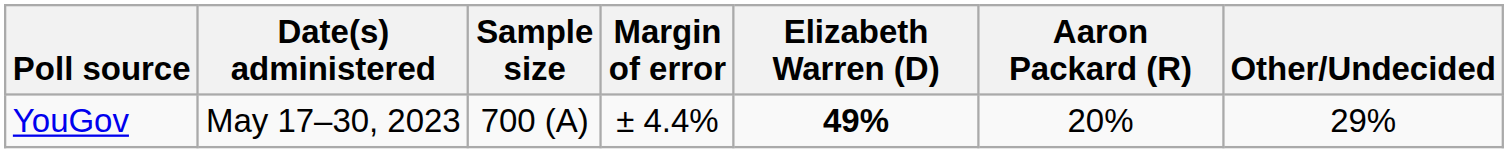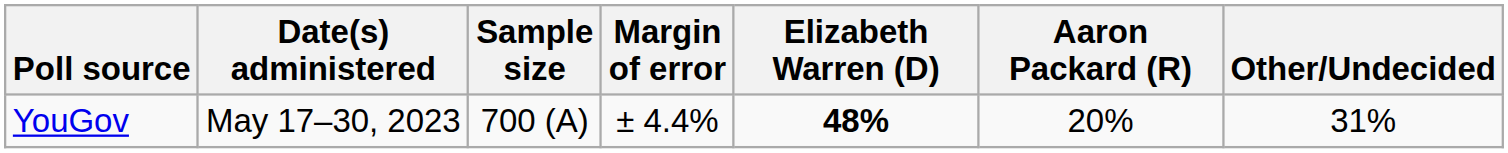(856, 120) 49% -> (856, 120) 48%
(1363, 120) 29% -> (1363, 120) 31%
